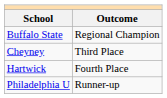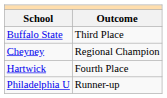(117, 35) Regional Champion -> (99, 35) Third Place
(99, 51) Third Place -> (117, 51) Regional Champion
